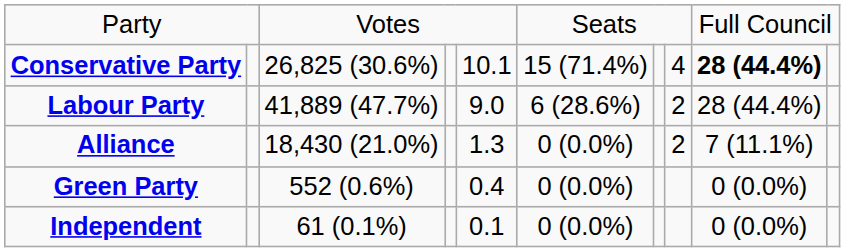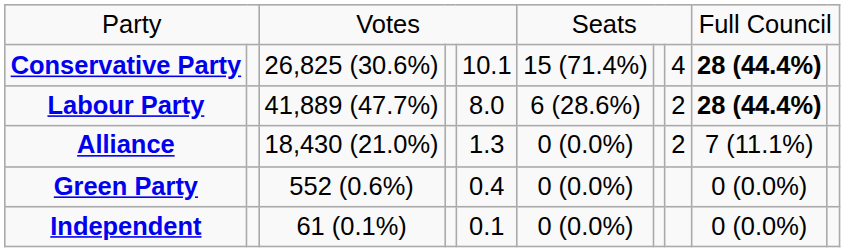(487, 105) 9.0 -> (487, 105) 8.0
(759, 105) normal -> (759, 105) bold
